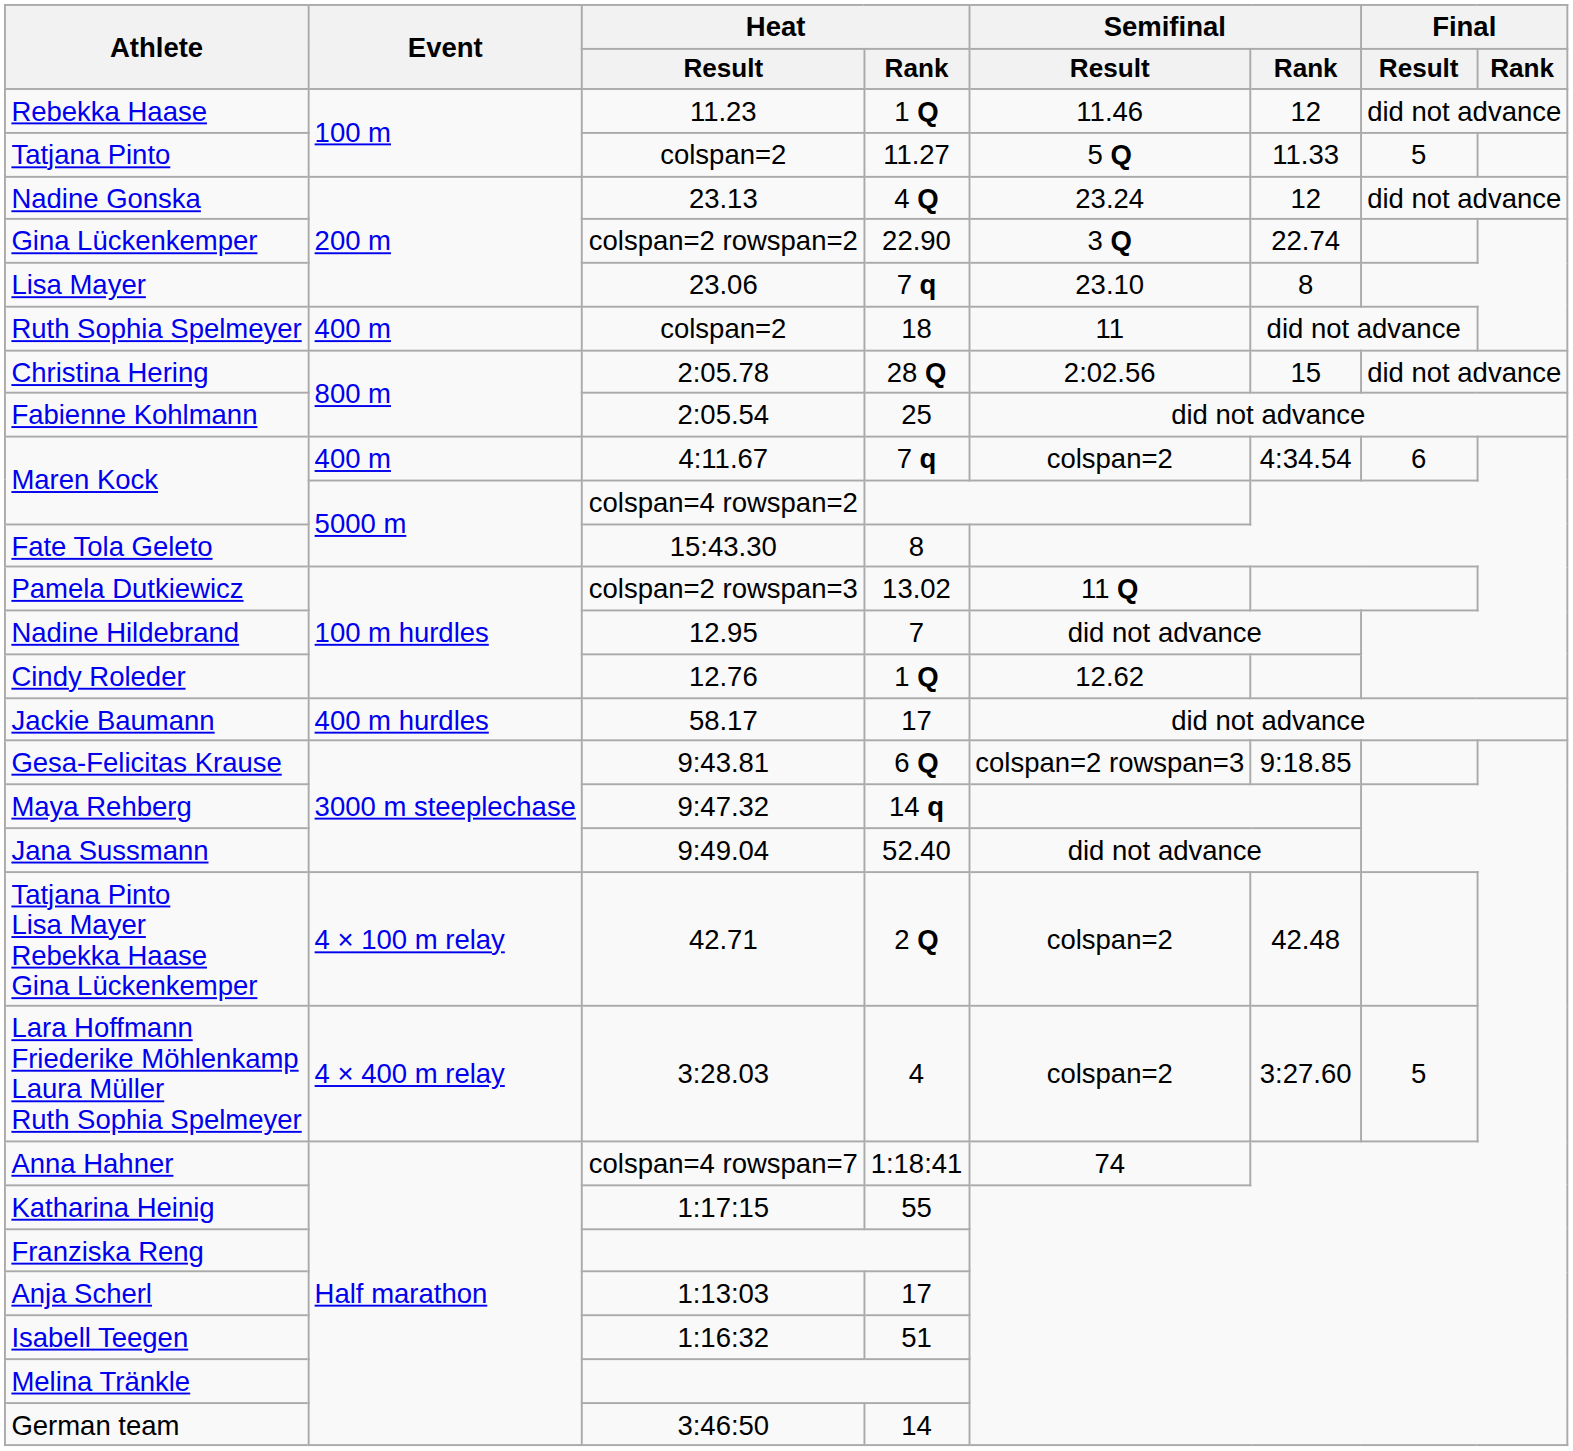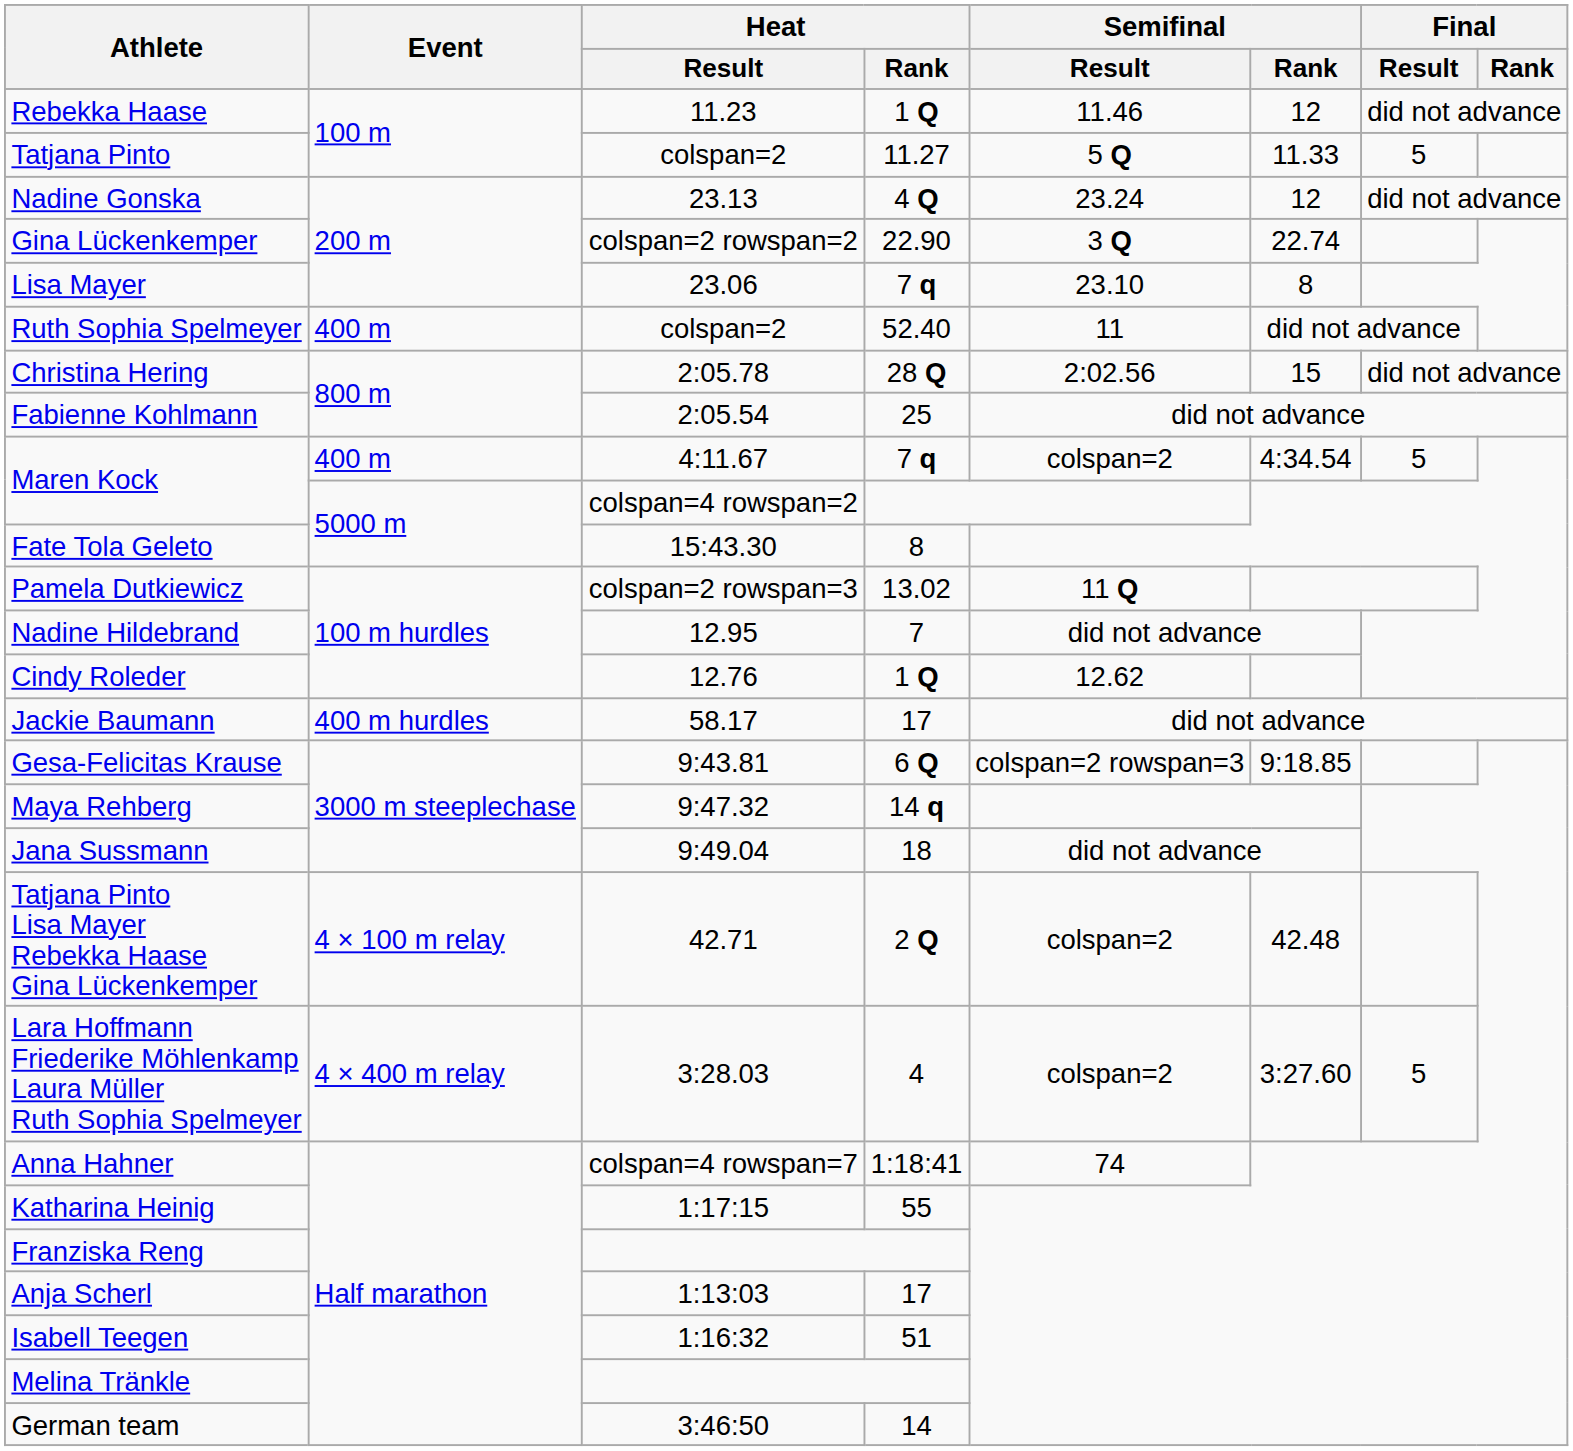(917, 329) 18 -> (917, 329) 52.40
(1419, 459) 6 -> (1419, 459) 5
(917, 850) 52.40 -> (917, 850) 18
